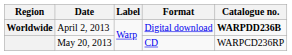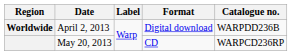(249, 27) bold -> (248, 27) normal
